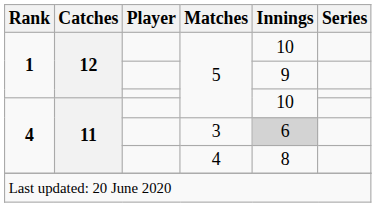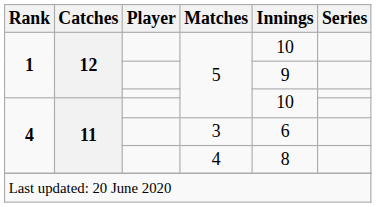(285, 131) lightgrey background -> (285, 131) no background
